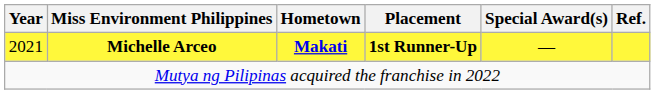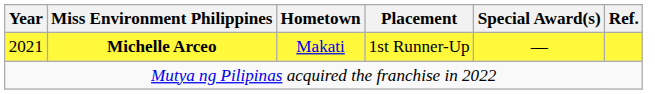(321, 46) bold -> (321, 46) normal
(423, 46) bold -> (419, 46) normal
